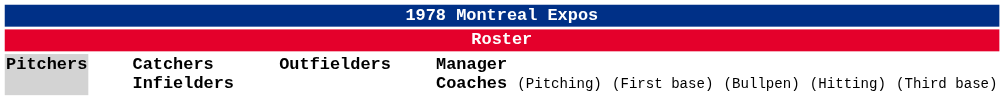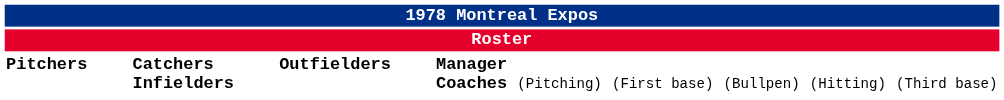(47, 65) lightgrey background -> (47, 65) no background
